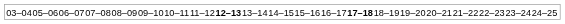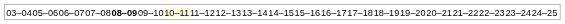(124, 12) normal -> (124, 12) bold
(177, 12) no background -> (177, 12) lightyellow background
(228, 12) bold -> (228, 12) normal
(360, 12) bold -> (360, 12) normal
